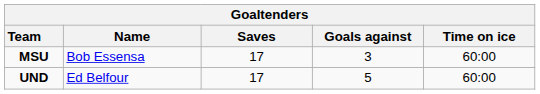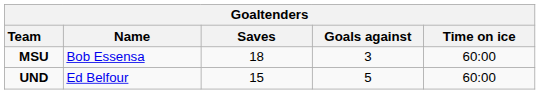(257, 57) 17 -> (257, 57) 18
(257, 78) 17 -> (257, 78) 15
